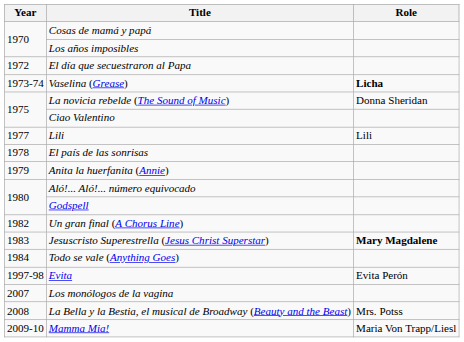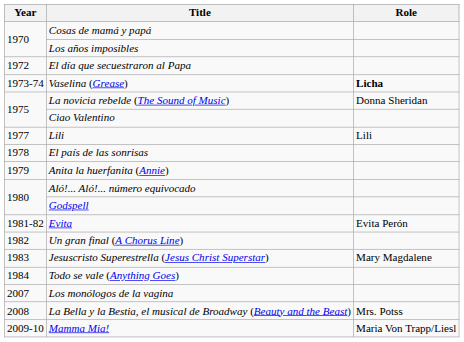+ row: (25, 223)
(397, 240) bold -> (394, 258) normal
- row: (25, 275)
